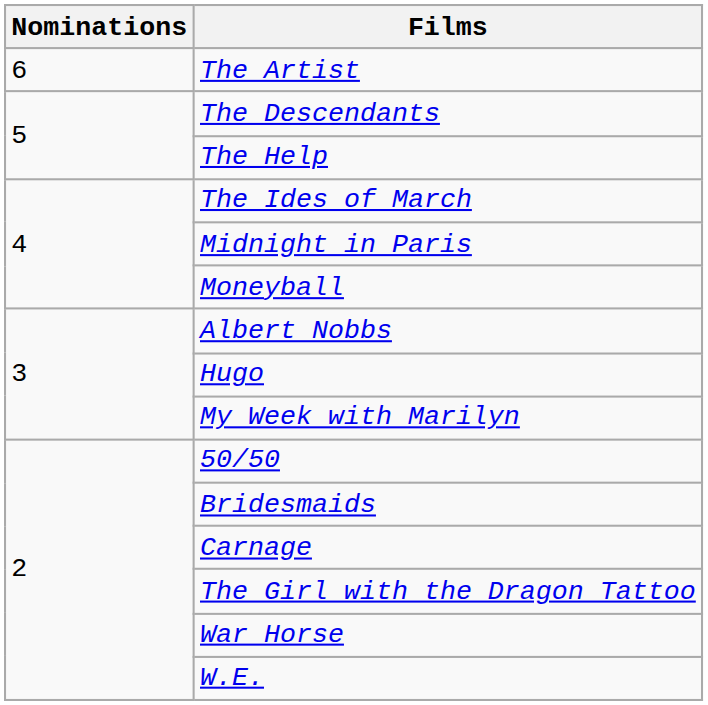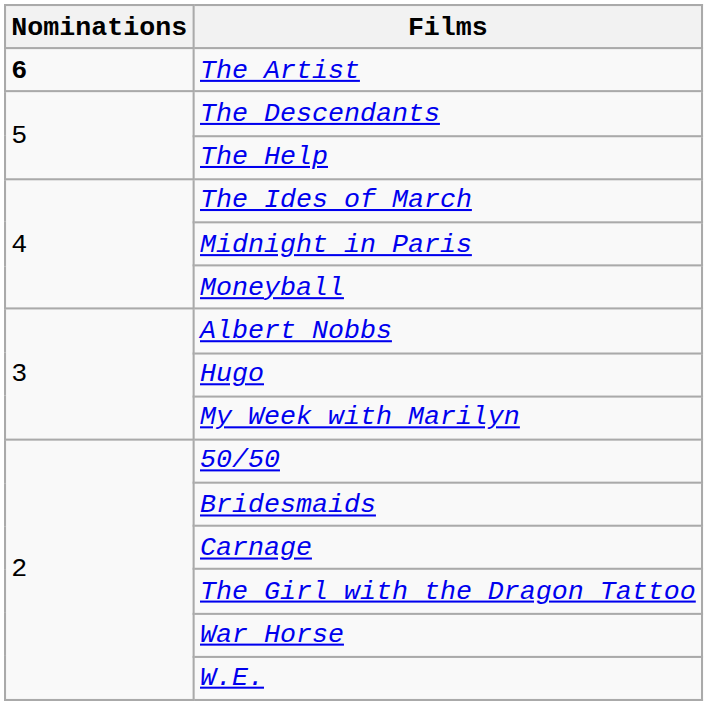(19, 70) normal -> (19, 70) bold
